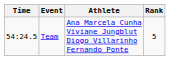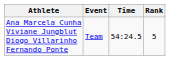columns swapped: (104, 10) <-> (22, 10)
